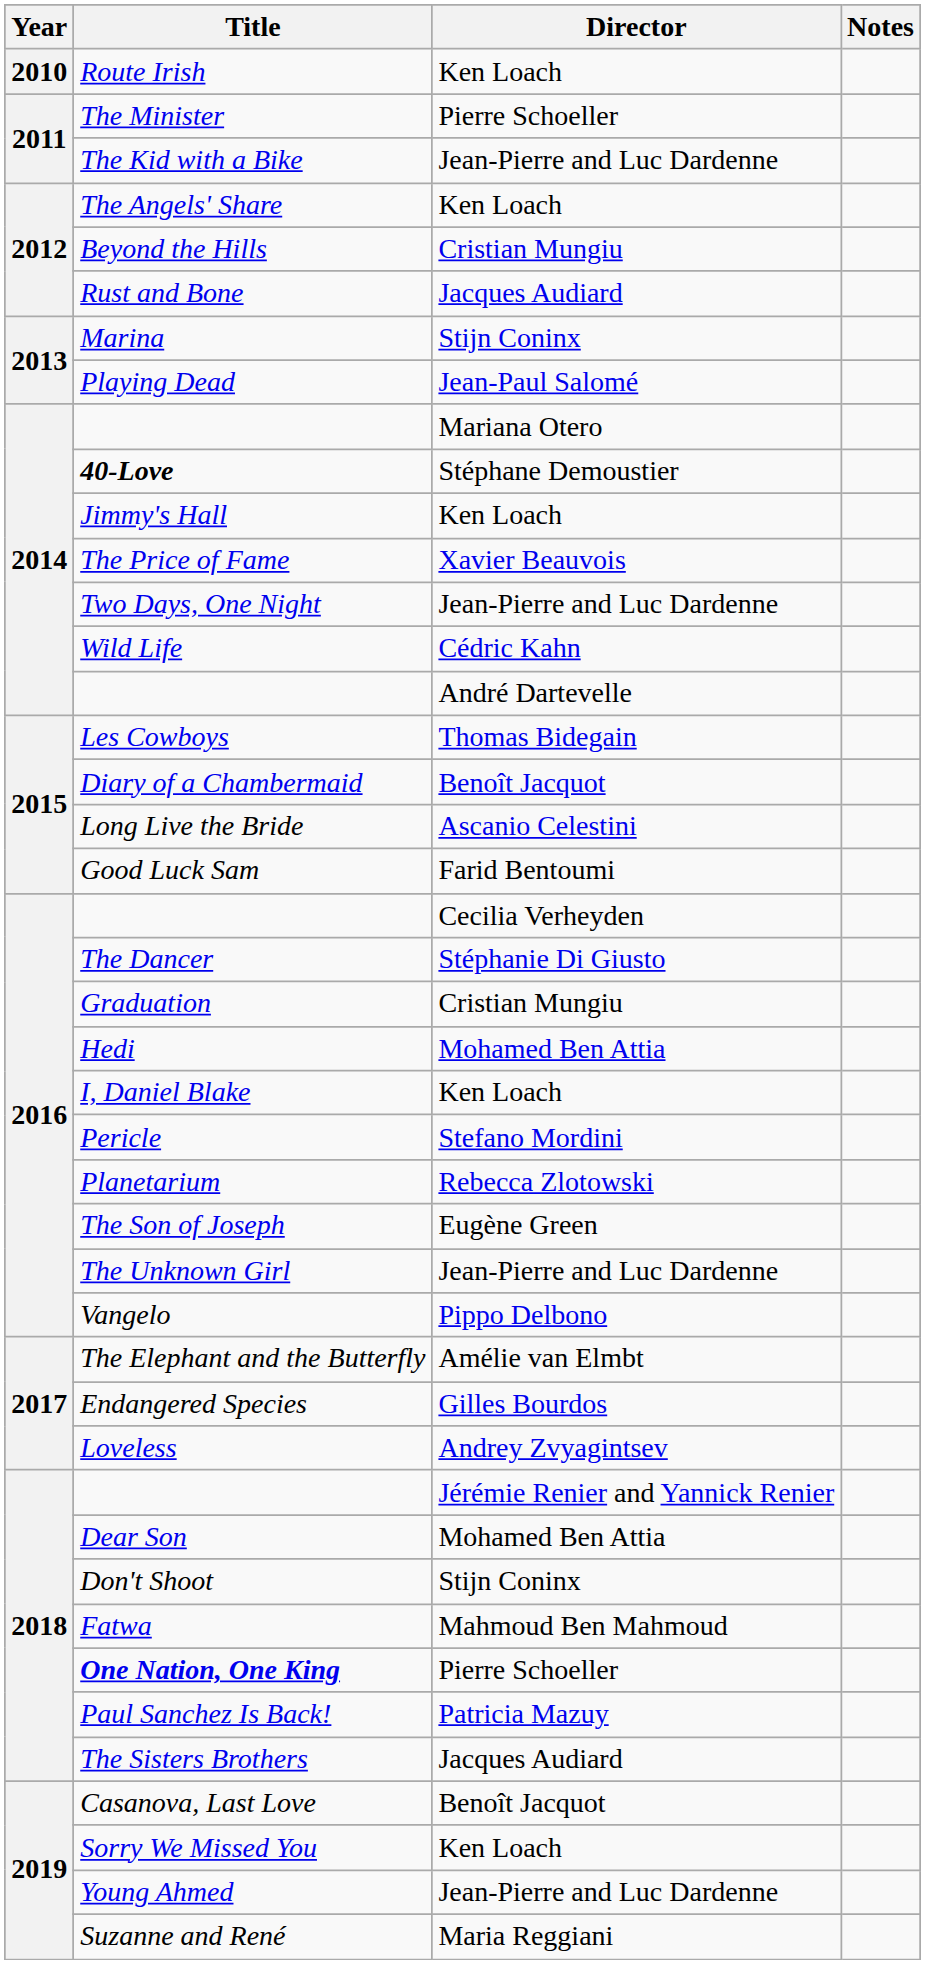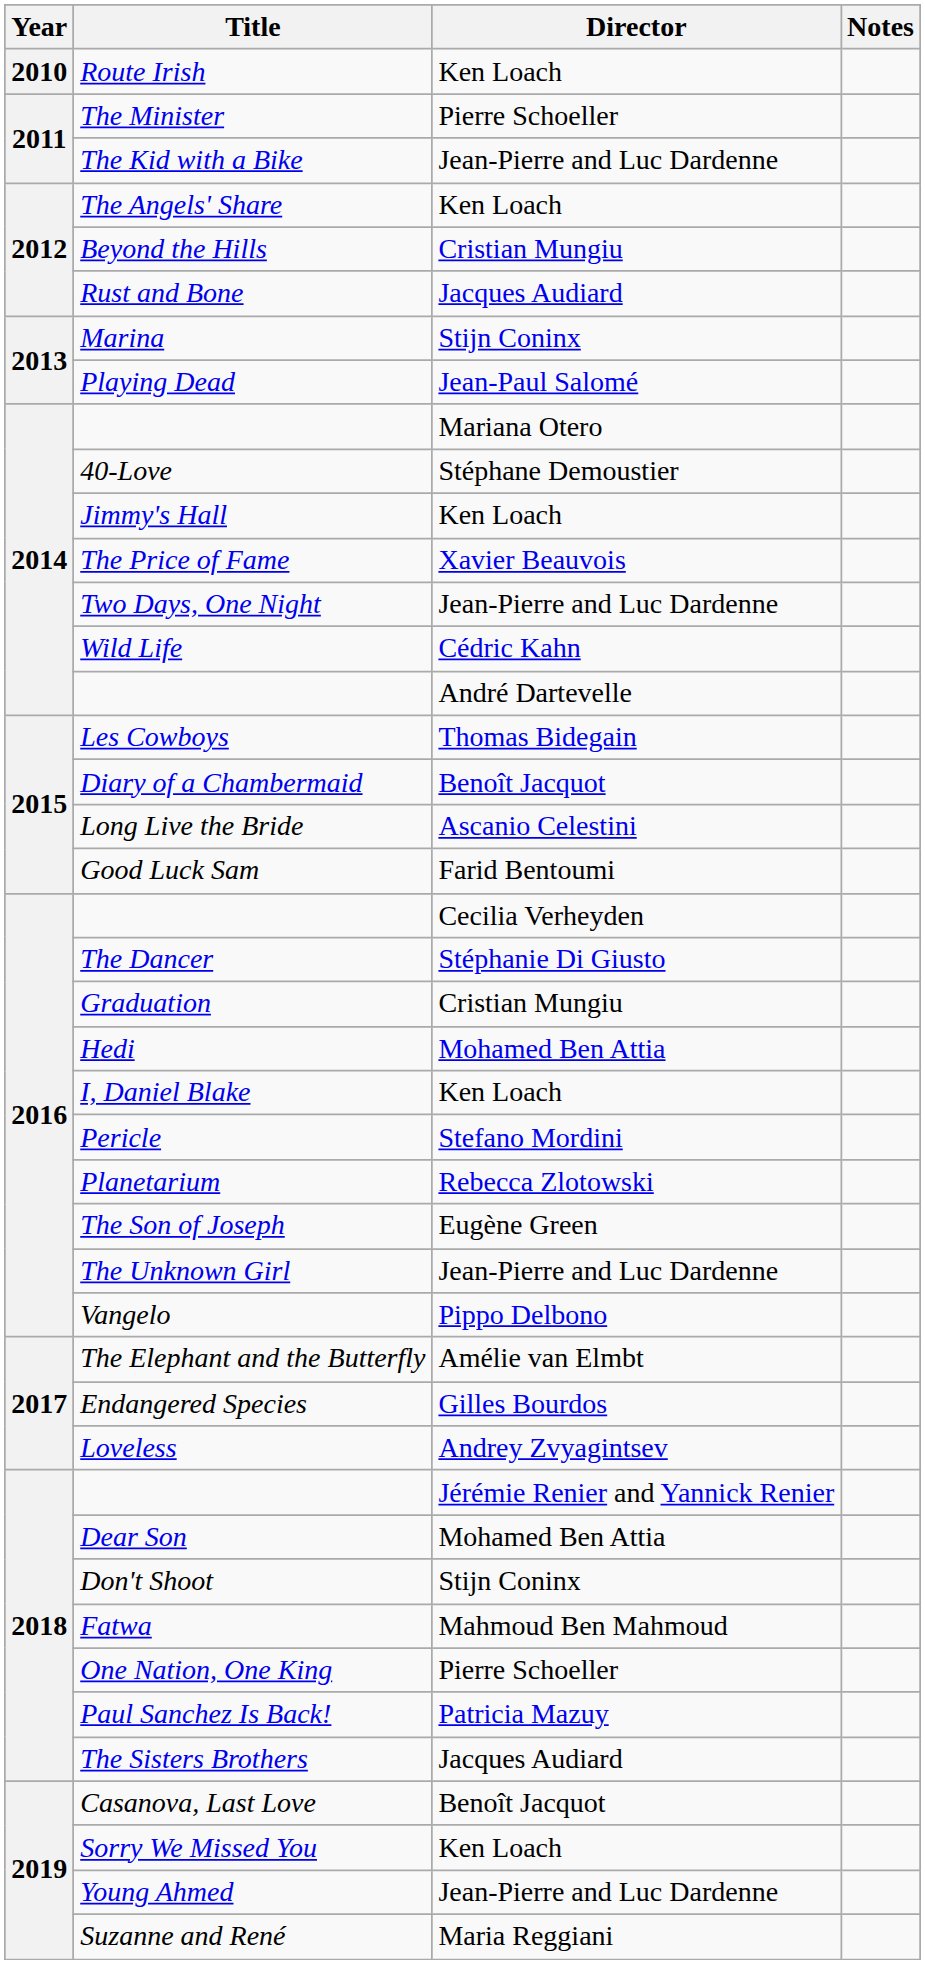(127, 470) bold -> (126, 470) normal
(210, 1669) bold -> (206, 1669) normal
